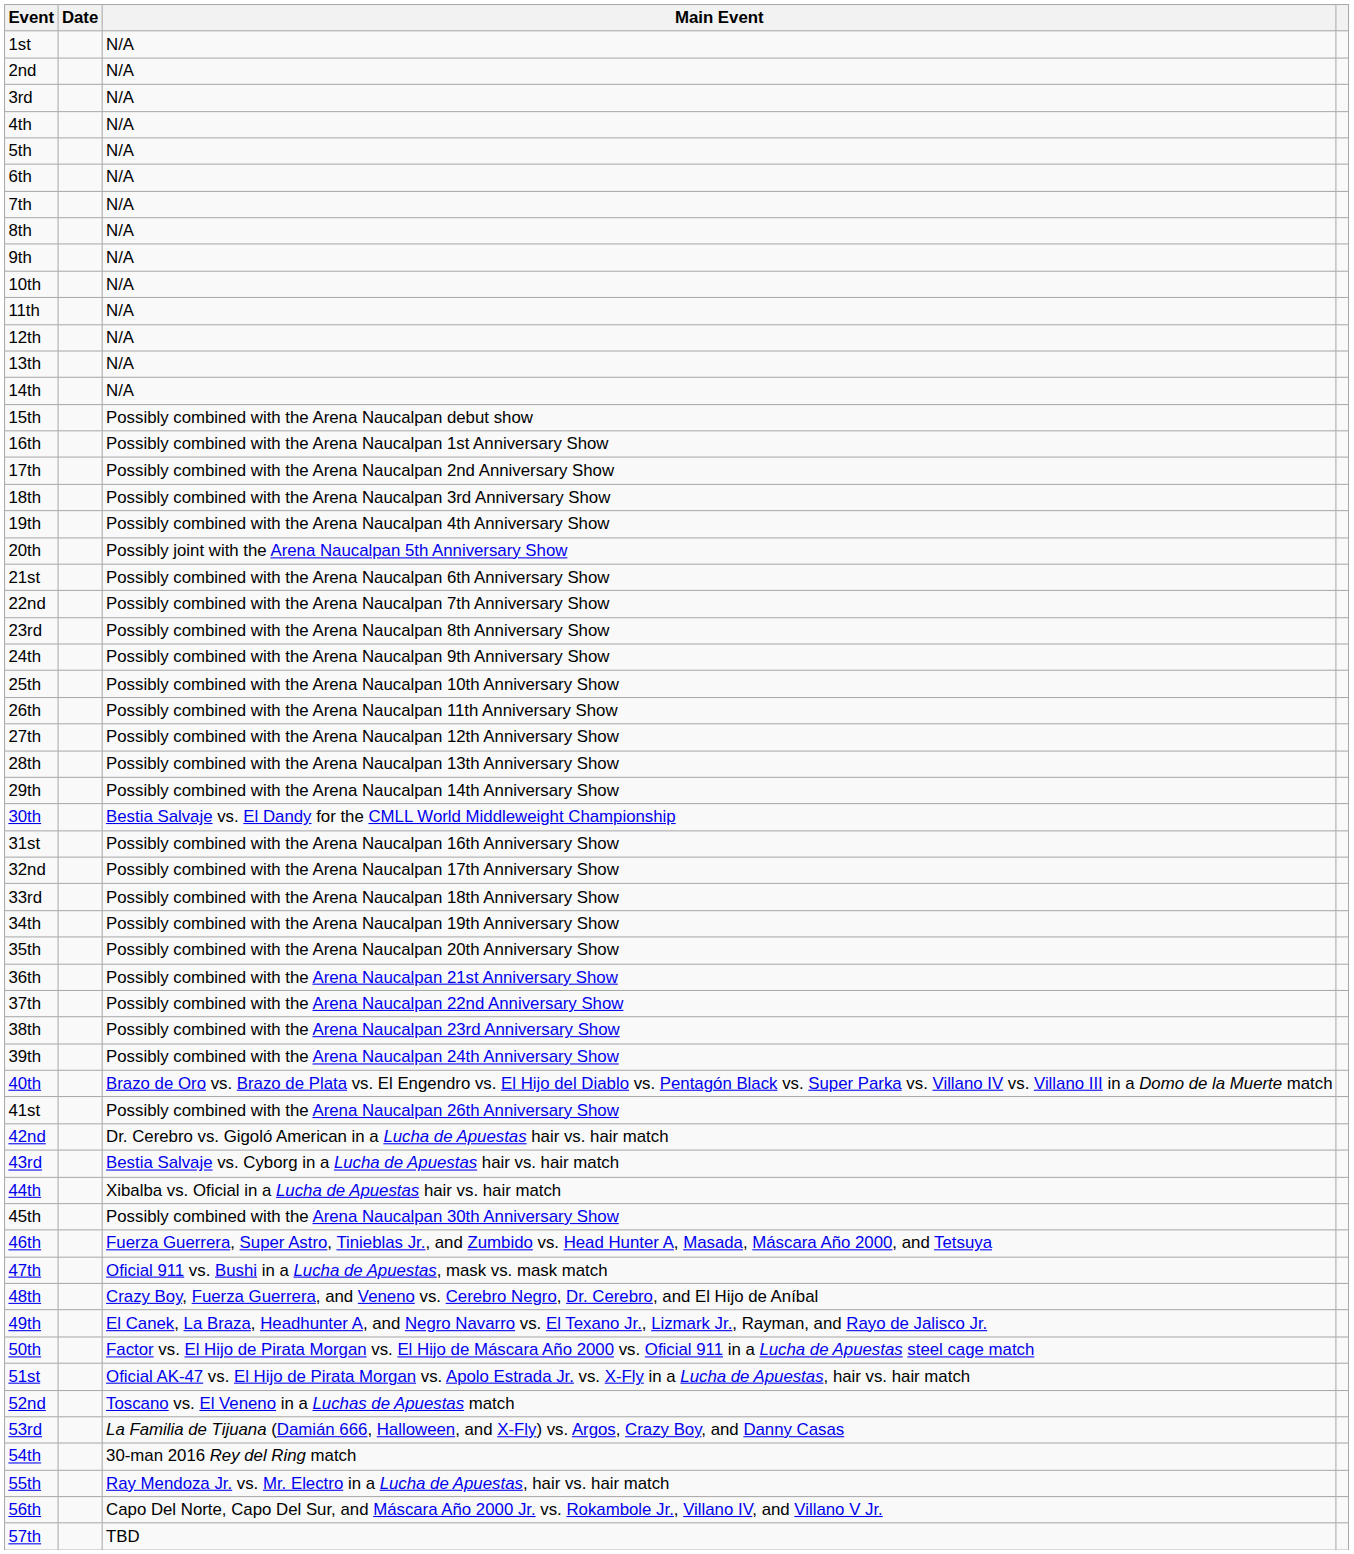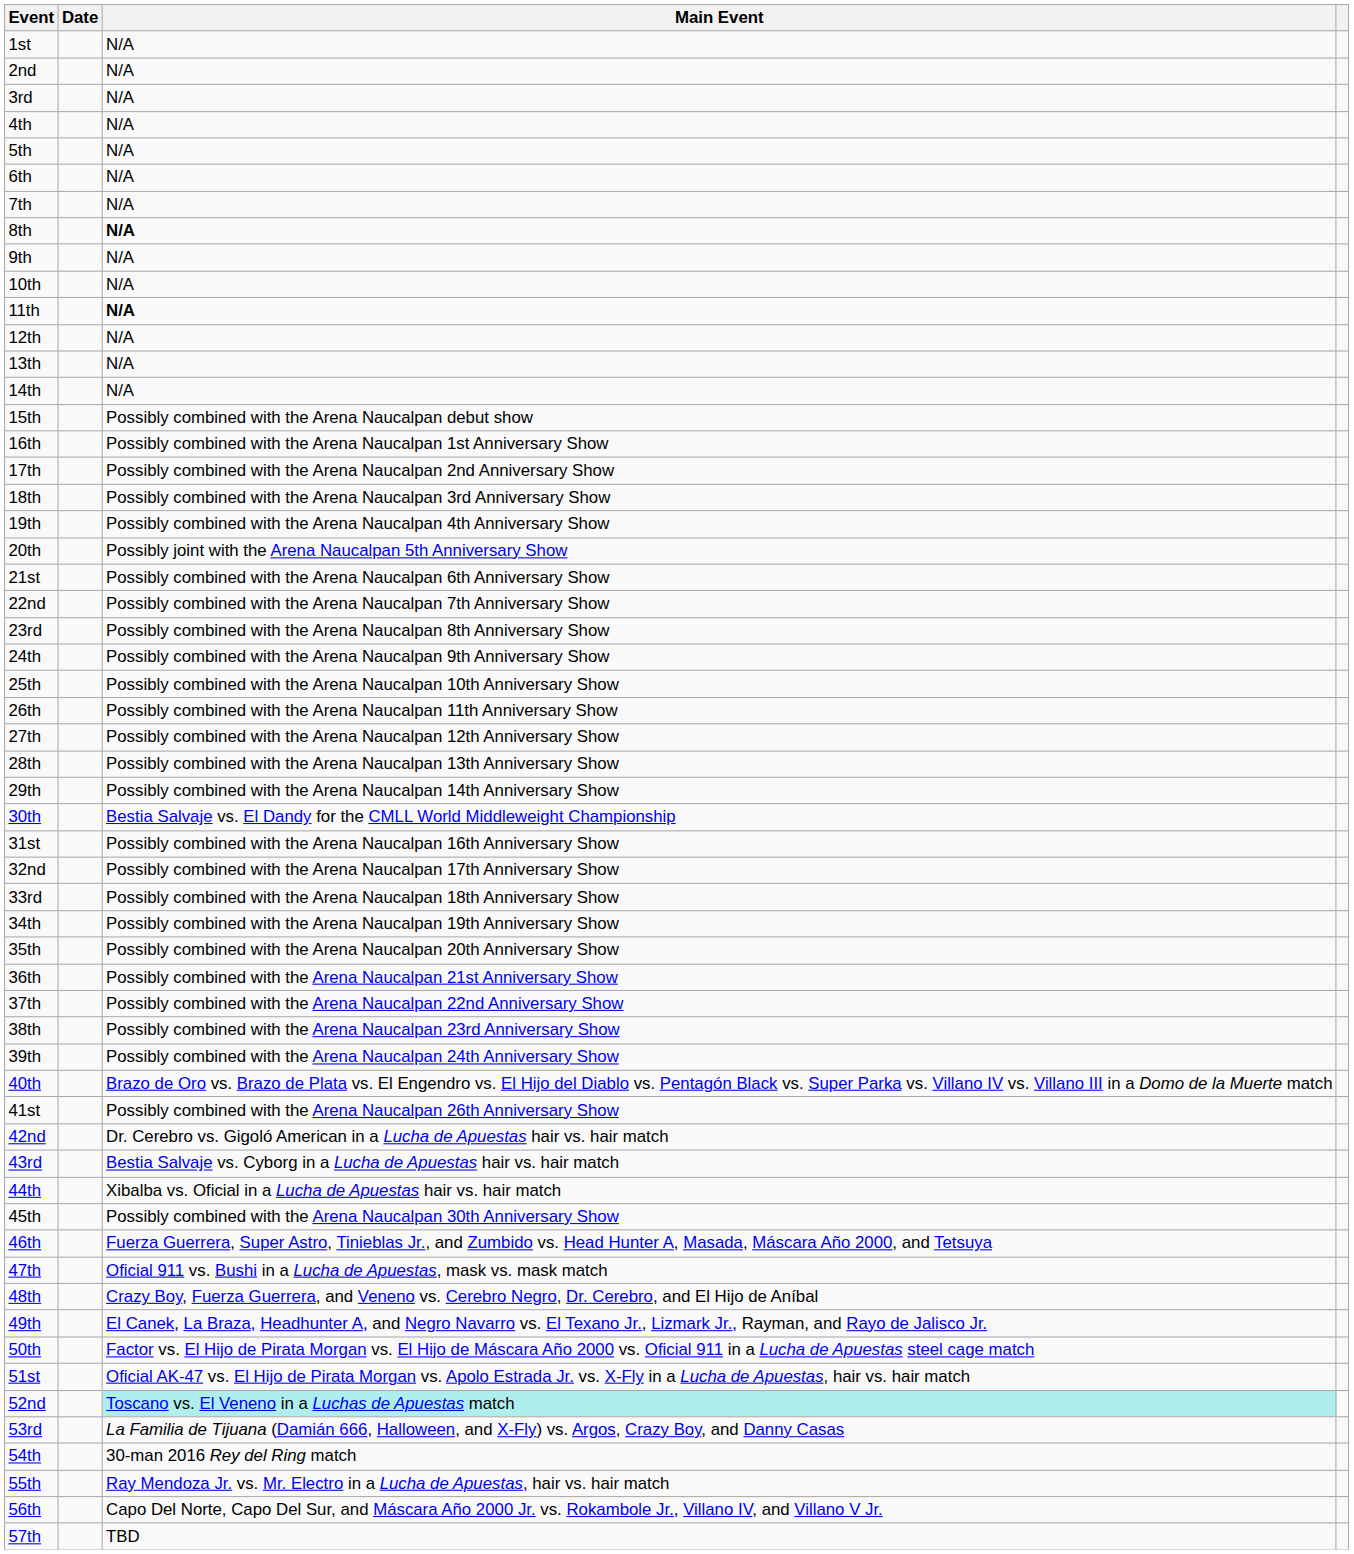(120, 230) normal -> (121, 230) bold
(120, 310) normal -> (121, 310) bold
(310, 1403) no background -> (310, 1403) paleturquoise background
